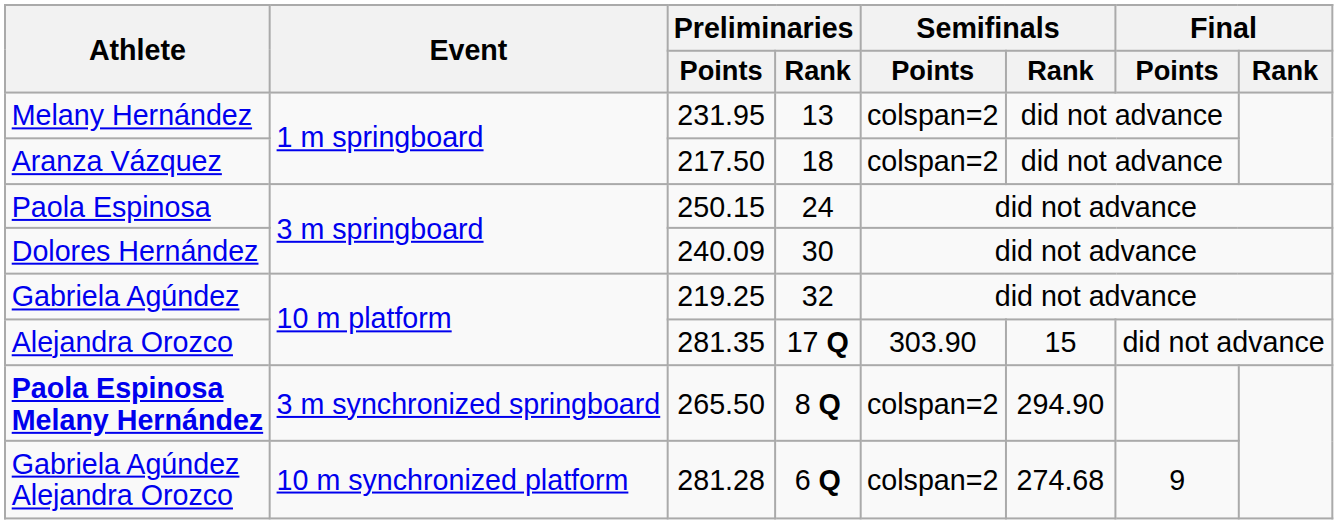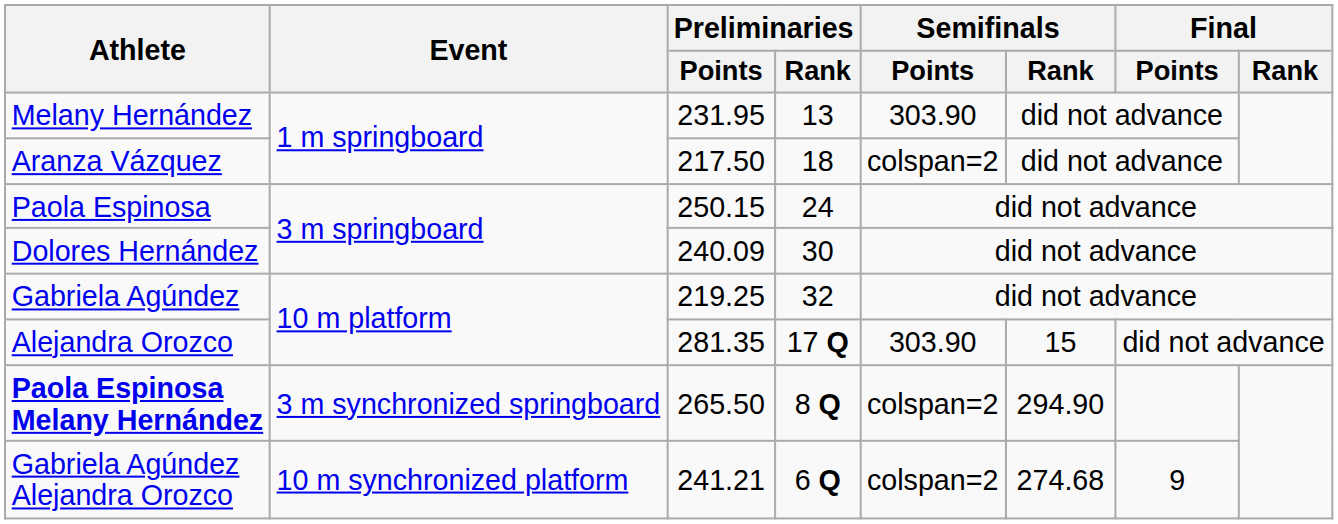(933, 116) colspan=2 -> (933, 116) 303.90
(721, 481) 281.28 -> (721, 481) 241.21
